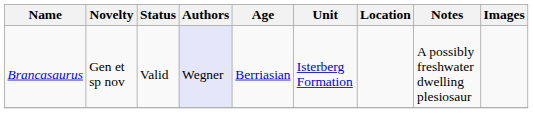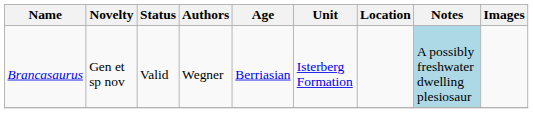(203, 74) lavender background -> (203, 74) no background
(446, 74) no background -> (446, 74) lightblue background
